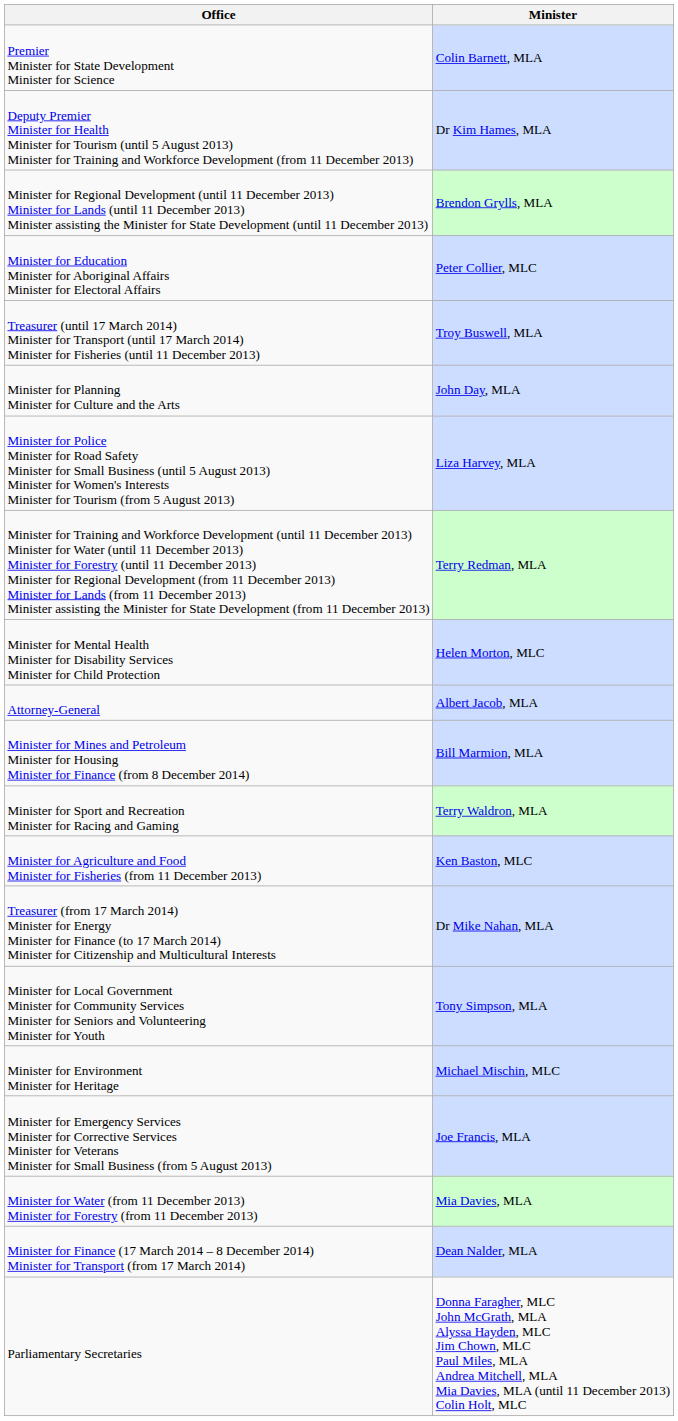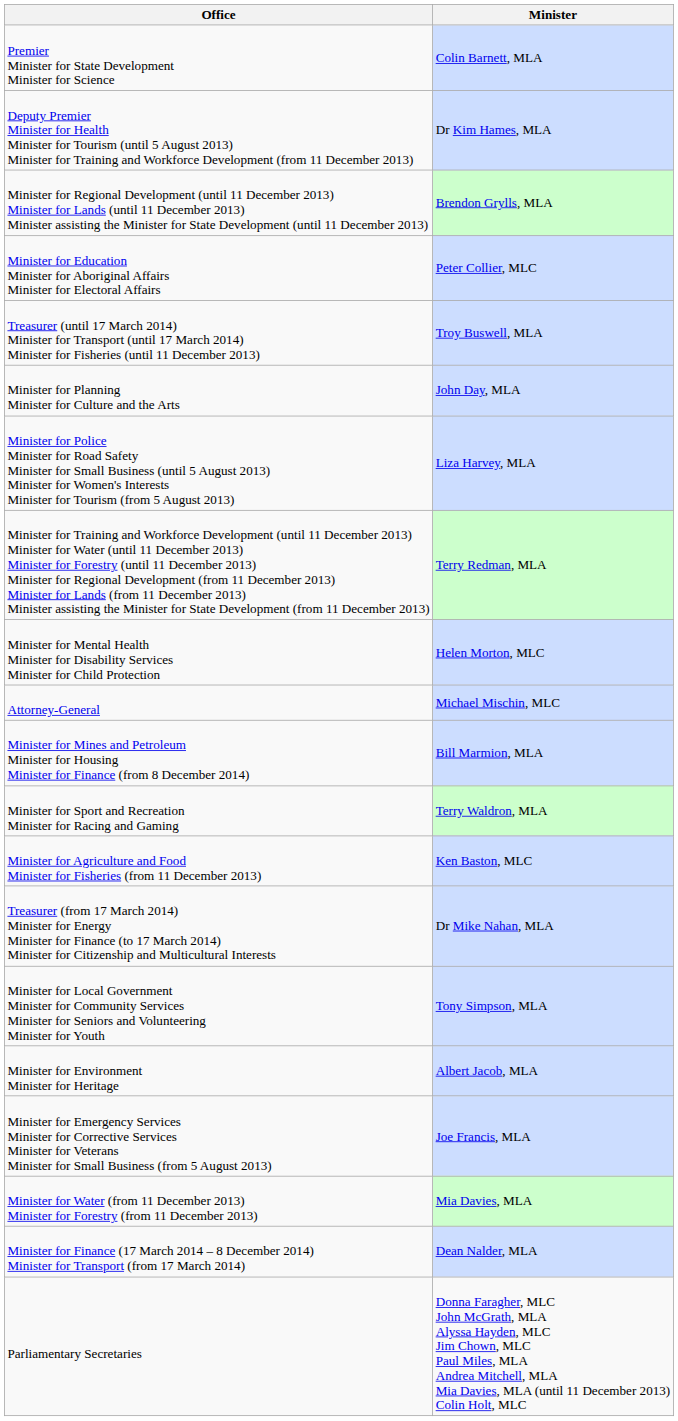(487, 702) Albert Jacob, MLA -> (498, 702) Michael Mischin, MLC
(498, 1071) Michael Mischin, MLC -> (487, 1071) Albert Jacob, MLA
